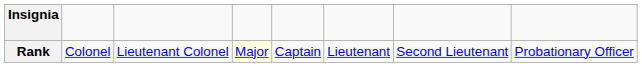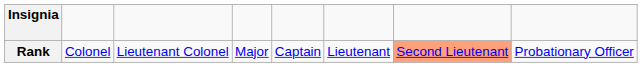(252, 51) lightyellow background -> (252, 51) no background
(452, 51) no background -> (452, 51) lightsalmon background
